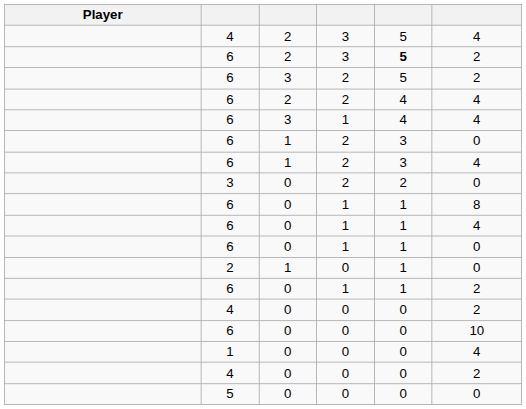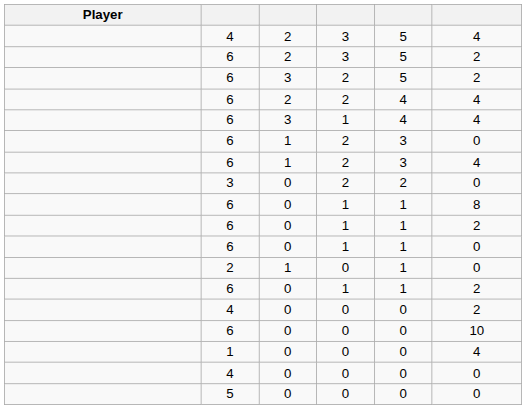(403, 57) bold -> (403, 57) normal
(477, 225) 4 -> (477, 225) 2
(477, 373) 2 -> (477, 373) 0
